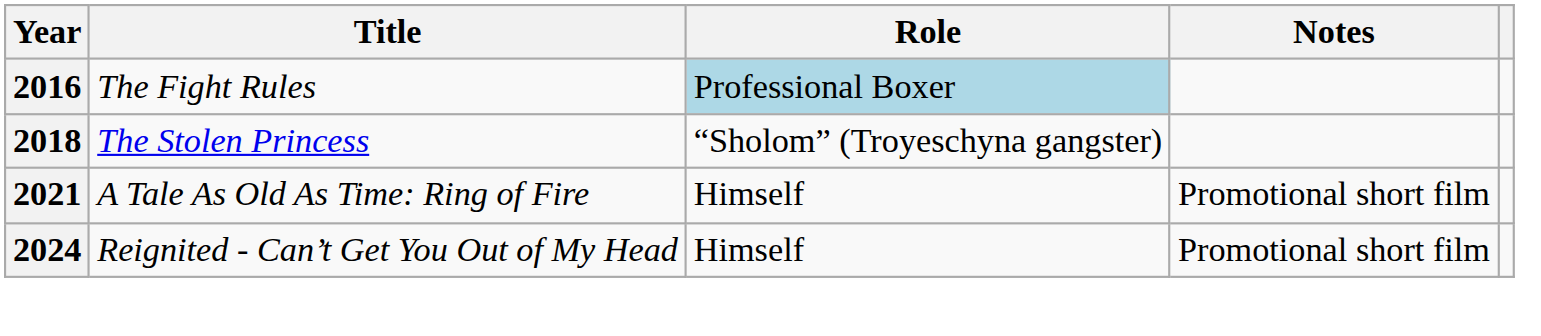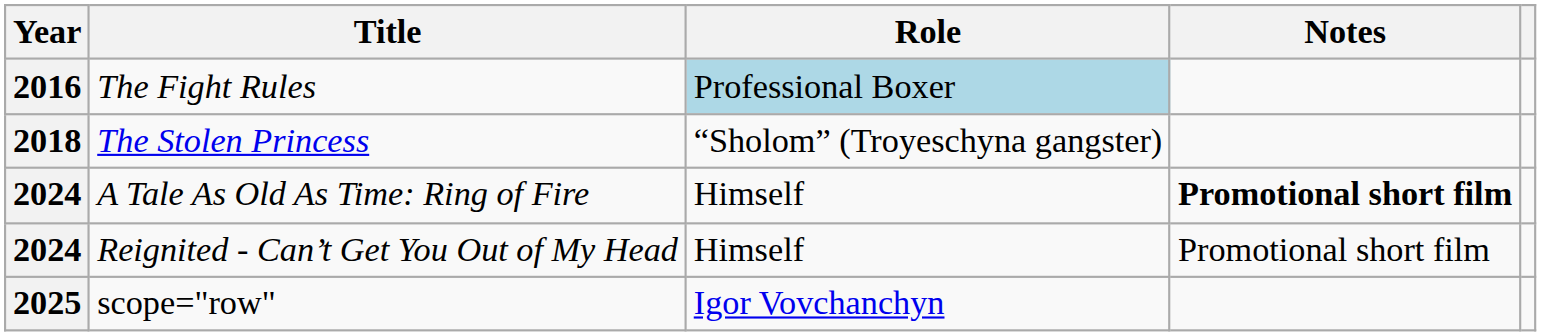(47, 194) 2021 -> (47, 194) 2024
(1334, 194) normal -> (1345, 194) bold
+ row: (186, 303)
